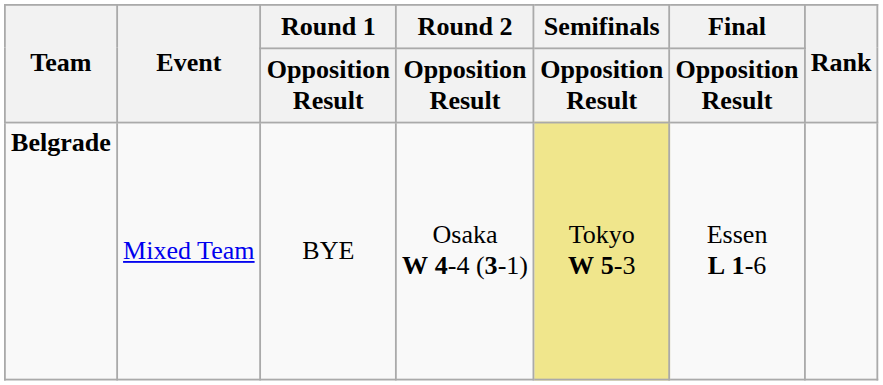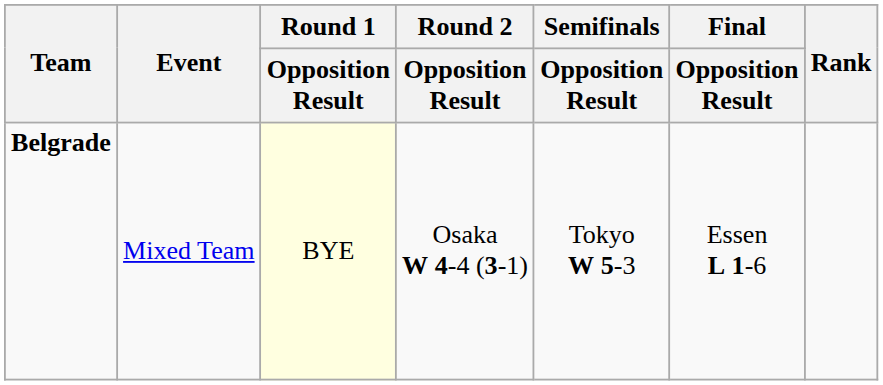(328, 250) no background -> (328, 250) lightyellow background
(602, 250) khaki background -> (602, 250) no background
